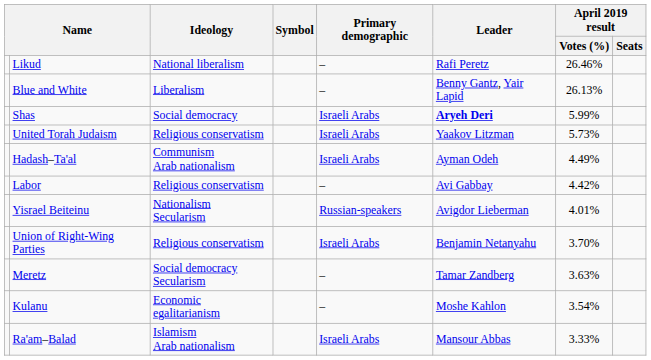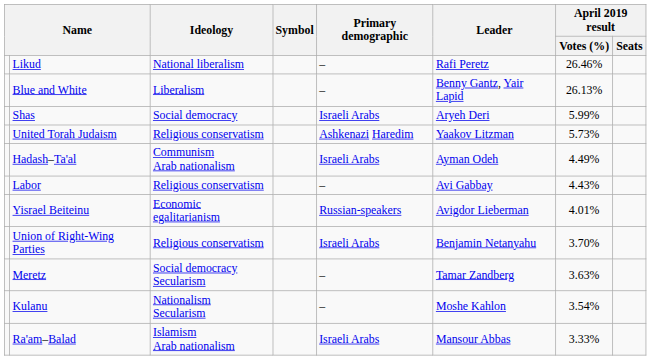(464, 115) bold -> (463, 115) normal
(349, 134) Israeli Arabs -> (366, 134) Ashkenazi Haredim
(584, 185) 4.42% -> (584, 185) 4.43%
(182, 210) Nationalism Secularism -> (186, 210) Economic egalitarianism
(186, 307) Economic egalitarianism -> (182, 307) Nationalism Secularism
